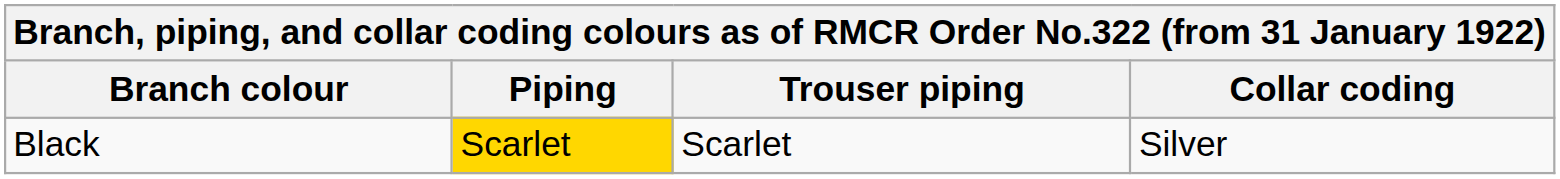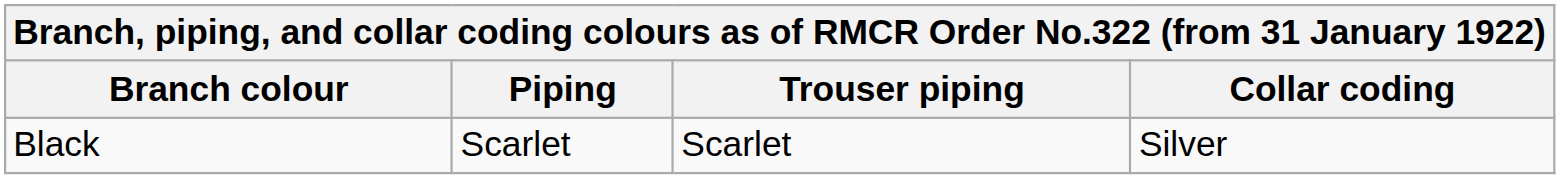(516, 144) gold background -> (516, 144) no background
